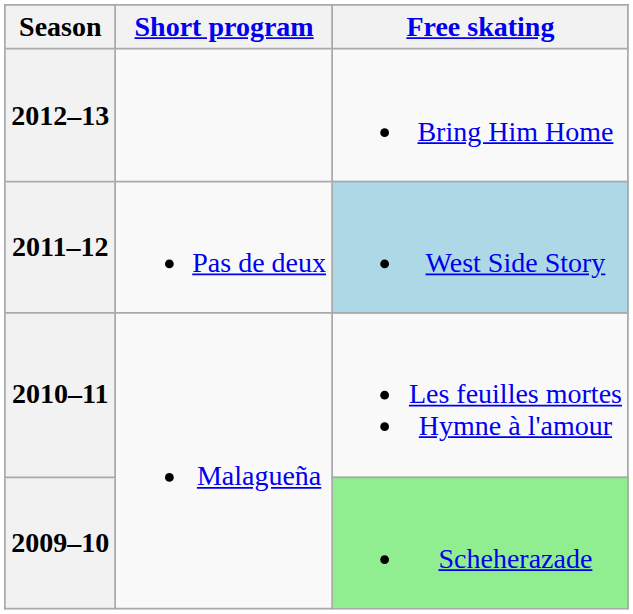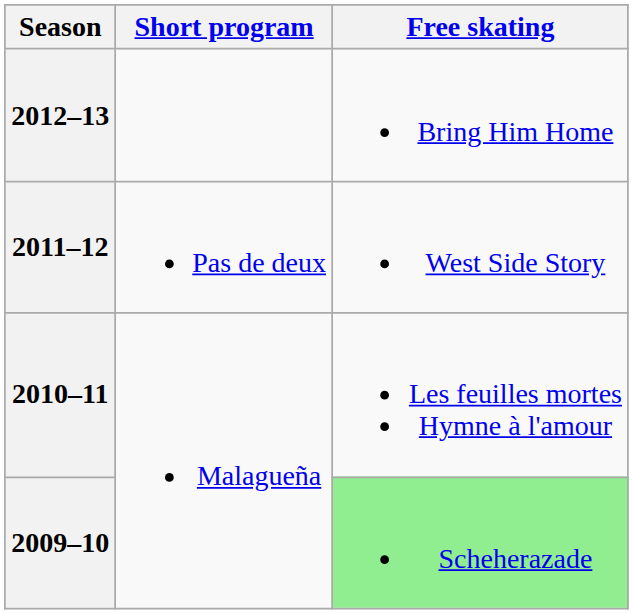(480, 263) lightblue background -> (480, 263) no background
